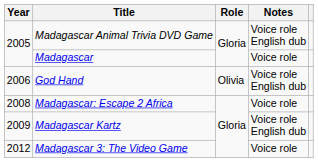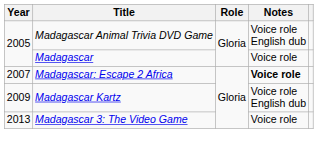- row: (59, 80)
(19, 103) 2008 -> (19, 74) 2007
(274, 103) normal -> (276, 74) bold
(19, 148) 2012 -> (19, 120) 2013
